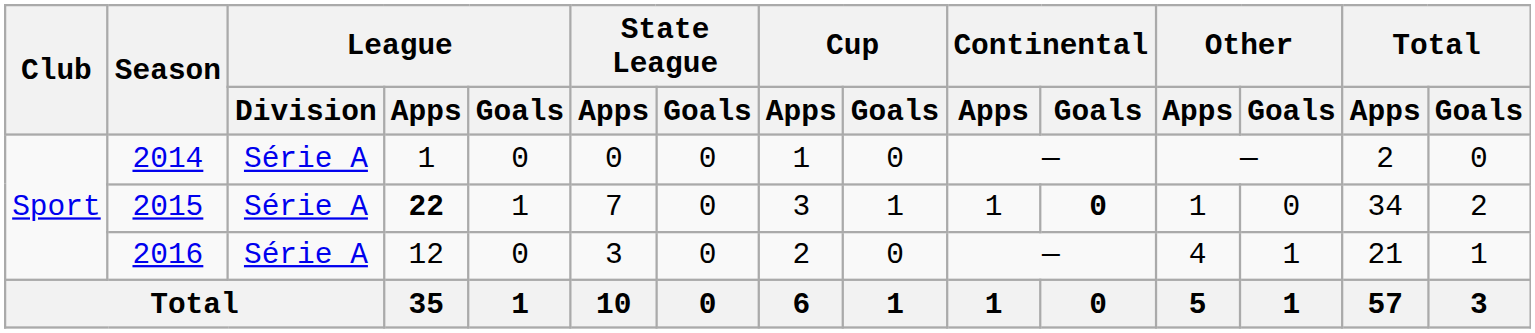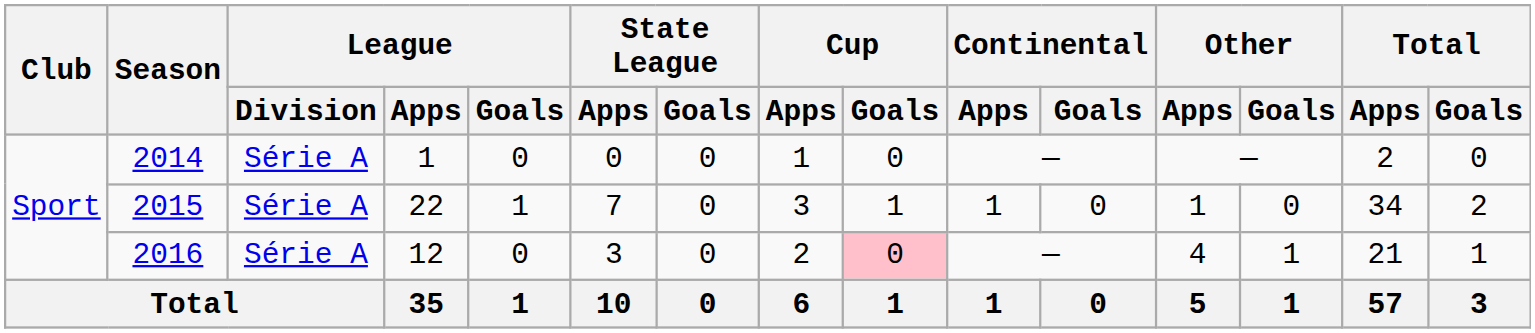(426, 208) bold -> (426, 208) normal
(1098, 208) bold -> (1098, 208) normal
(895, 256) no background -> (895, 256) pink background
